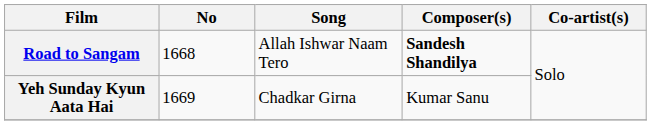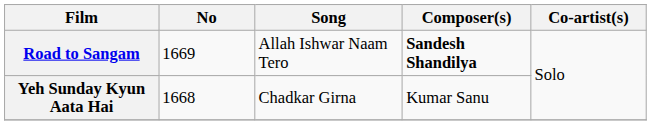(179, 52) 1668 -> (179, 52) 1669
(179, 97) 1669 -> (179, 97) 1668
